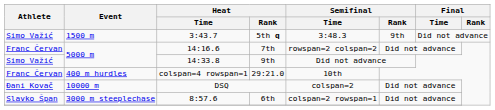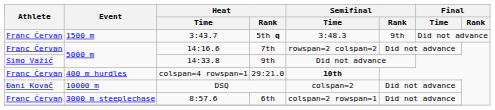(30, 36) Simo Važić -> (34, 36) Franc Červan
(333, 74) normal -> (333, 74) bold
(32, 99) Slavko Špan -> (34, 99) Franc Červan
